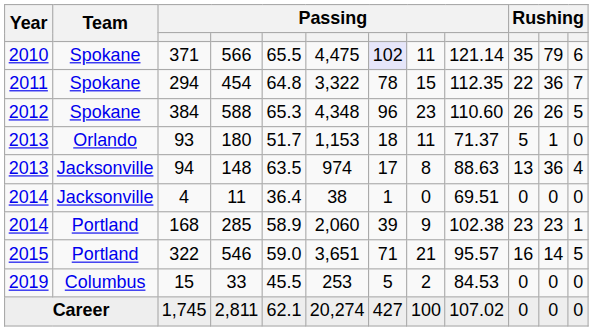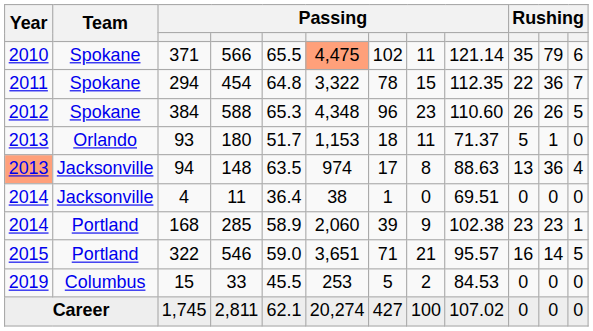(337, 55) no background -> (337, 55) lightsalmon background
(388, 55) lavender background -> (388, 55) no background
(29, 169) no background -> (29, 169) lightsalmon background
